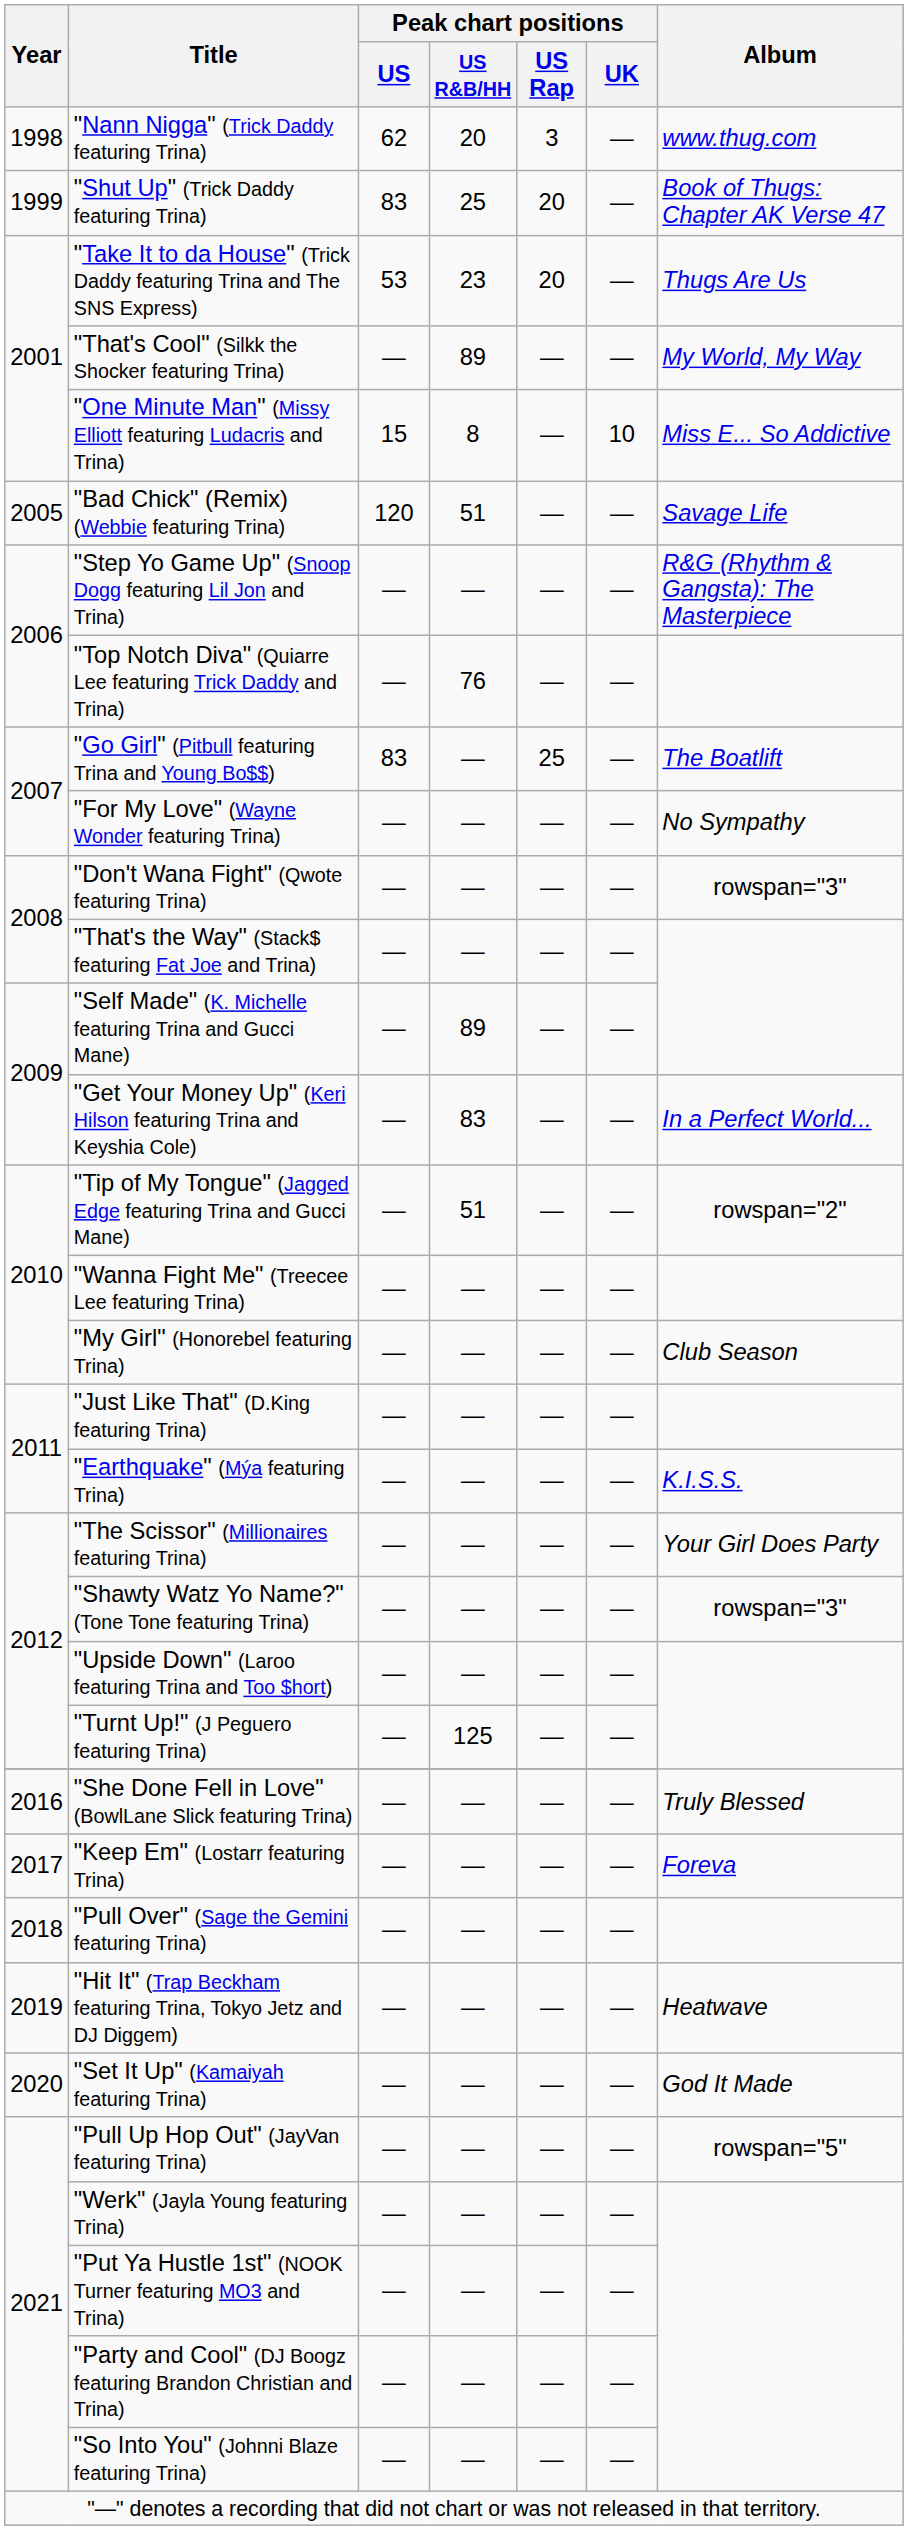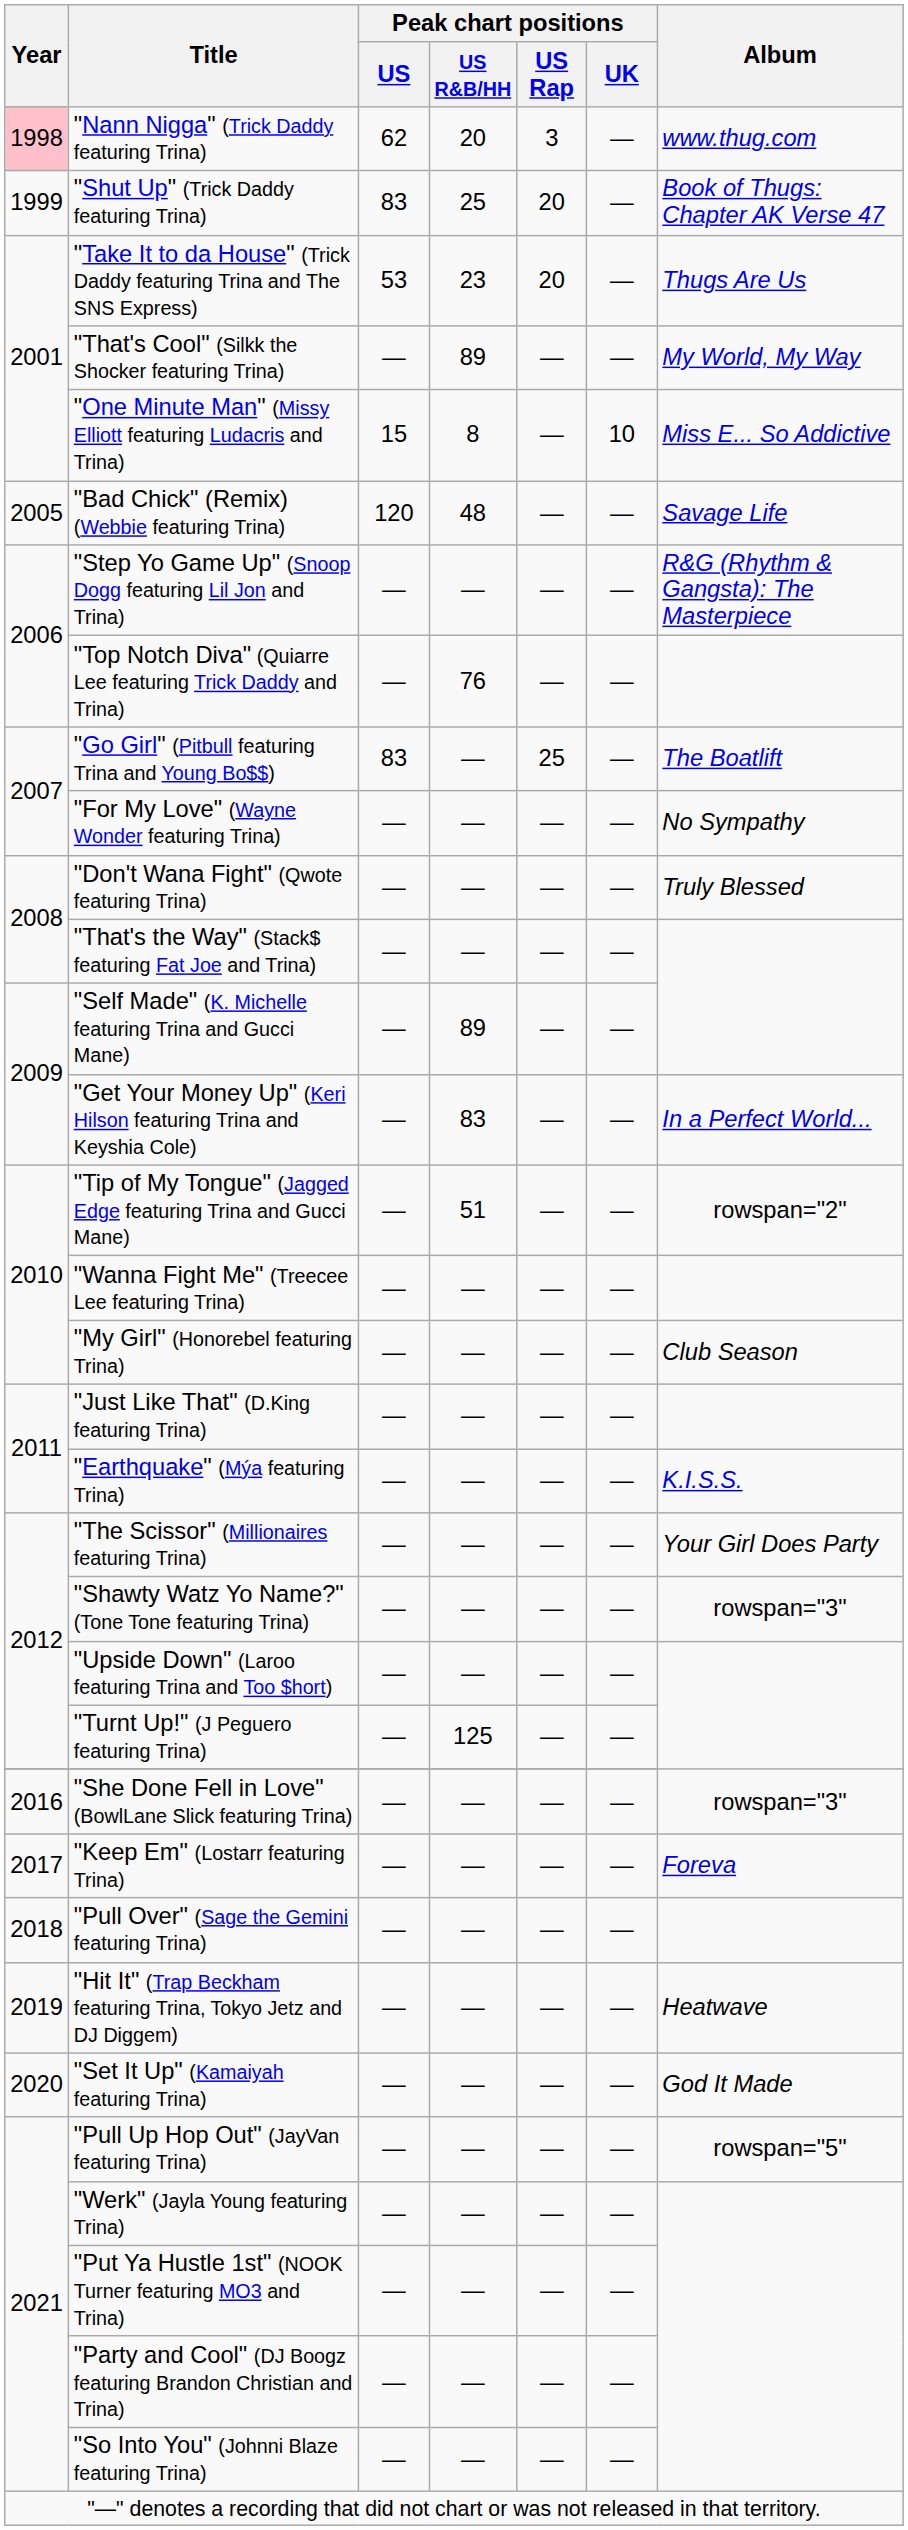(37, 138) no background -> (37, 138) pink background
(473, 512) 51 -> (473, 512) 48
(780, 886) rowspan="3" -> (733, 886) Truly Blessed
(733, 1801) Truly Blessed -> (780, 1801) rowspan="3"
